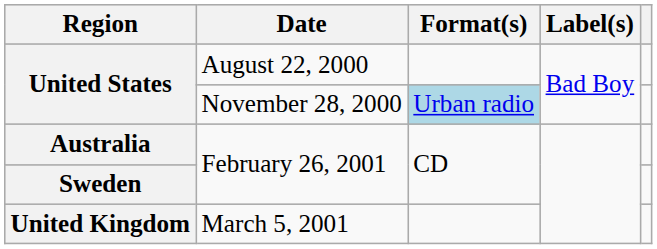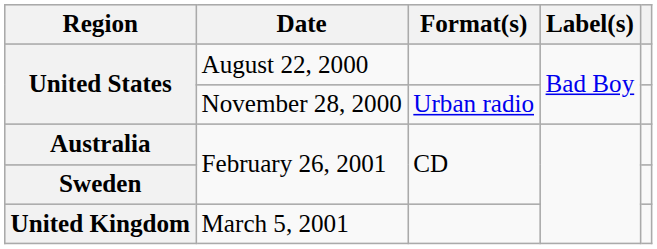(474, 104) lightblue background -> (474, 104) no background
